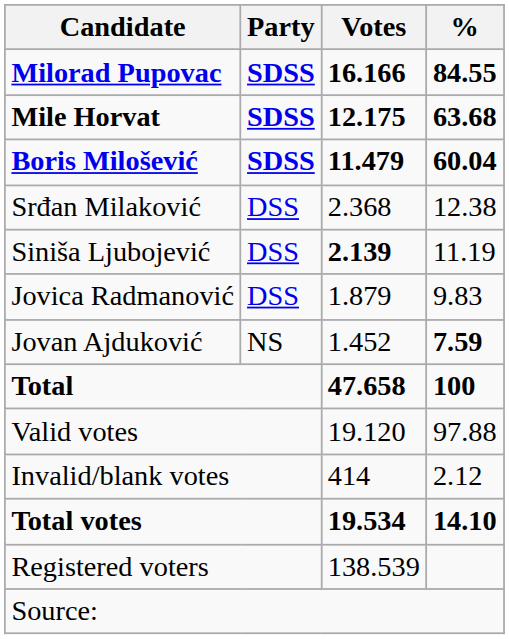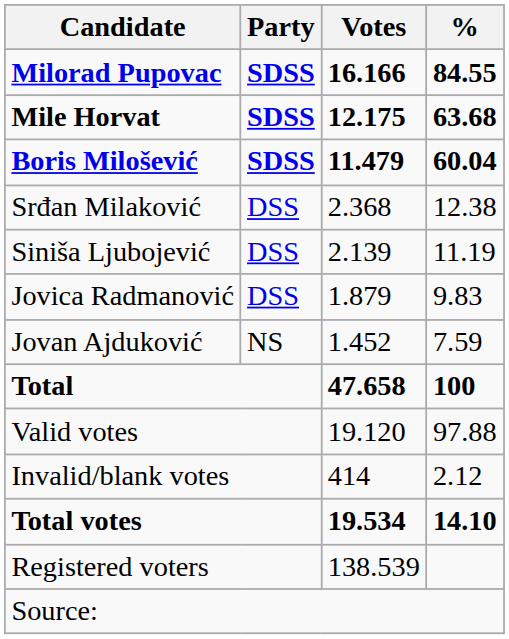(360, 251) bold -> (360, 251) normal
(458, 341) bold -> (458, 341) normal
